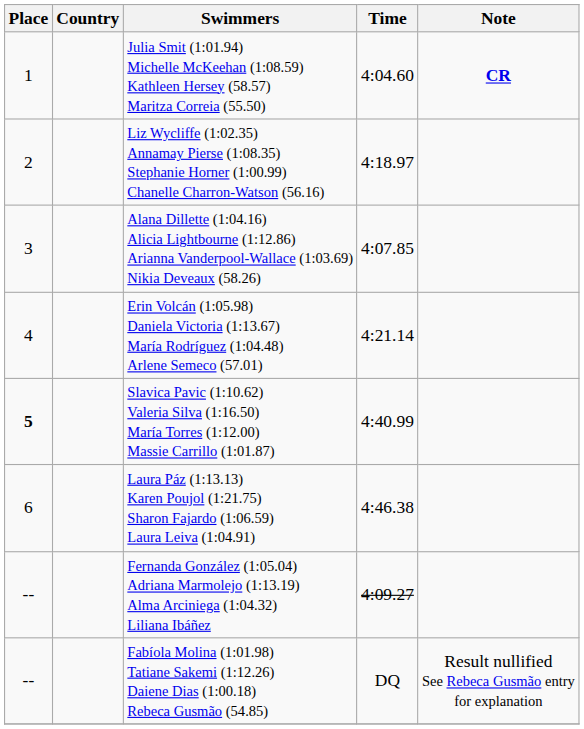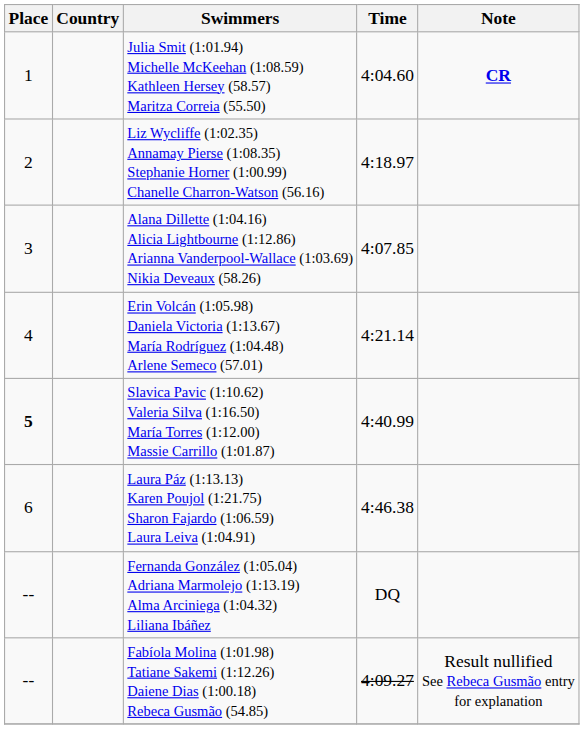(387, 594) 4:09.27 -> (387, 594) DQ
(387, 681) DQ -> (387, 681) 4:09.27
